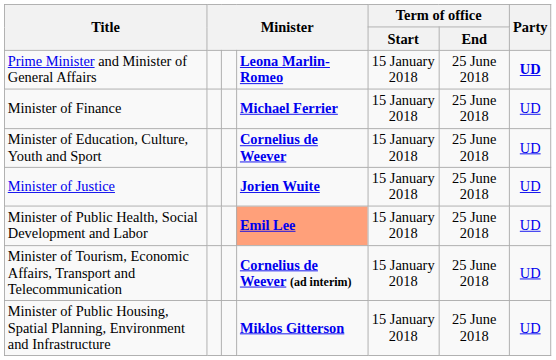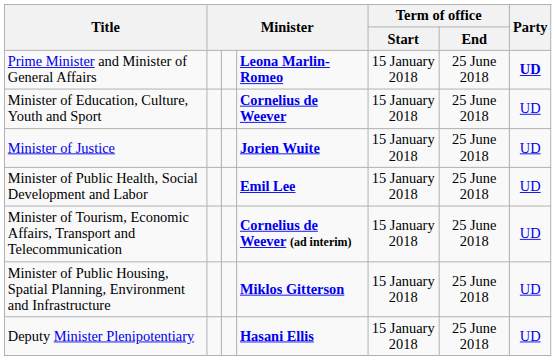- row: (65, 108)
(268, 225) lightsalmon background -> (268, 186) no background
+ row: (101, 336)
